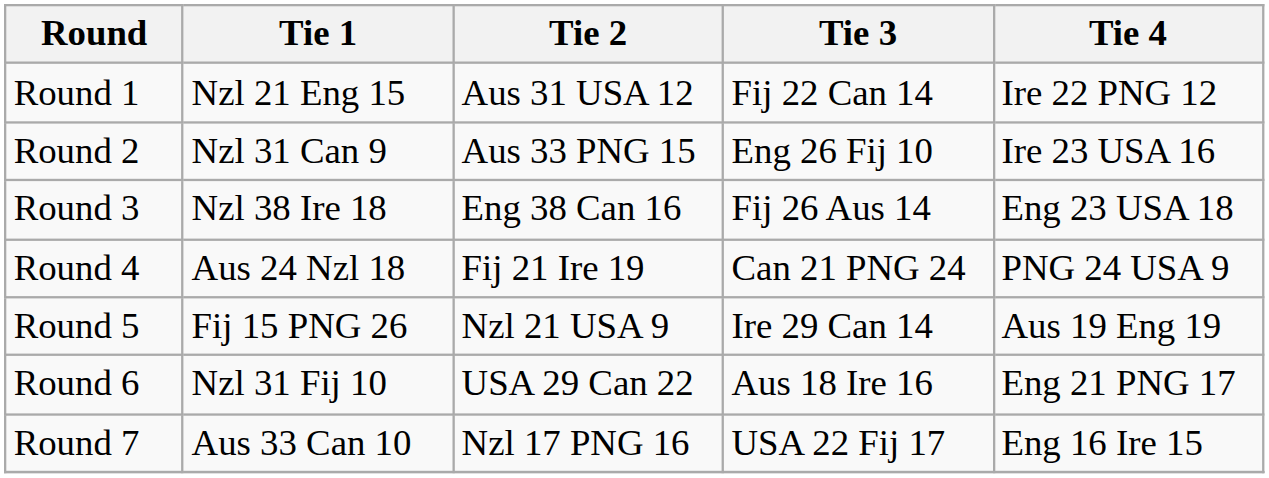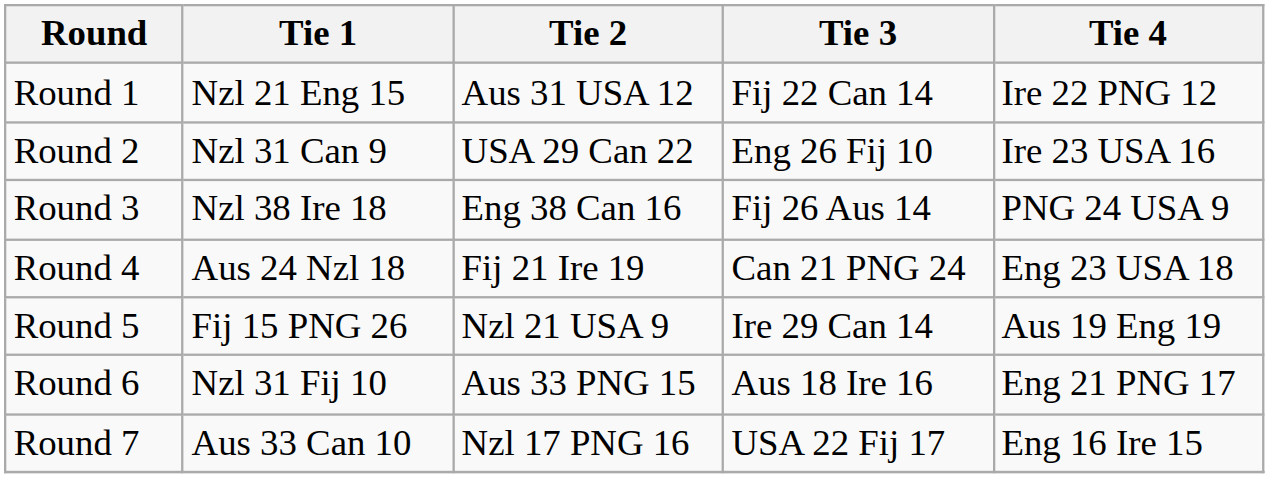(579, 150) Aus 33 PNG 15 -> (578, 150) USA 29 Can 22
(1118, 208) Eng 23 USA 18 -> (1115, 208) PNG 24 USA 9
(1115, 267) PNG 24 USA 9 -> (1118, 267) Eng 23 USA 18
(578, 383) USA 29 Can 22 -> (579, 383) Aus 33 PNG 15
